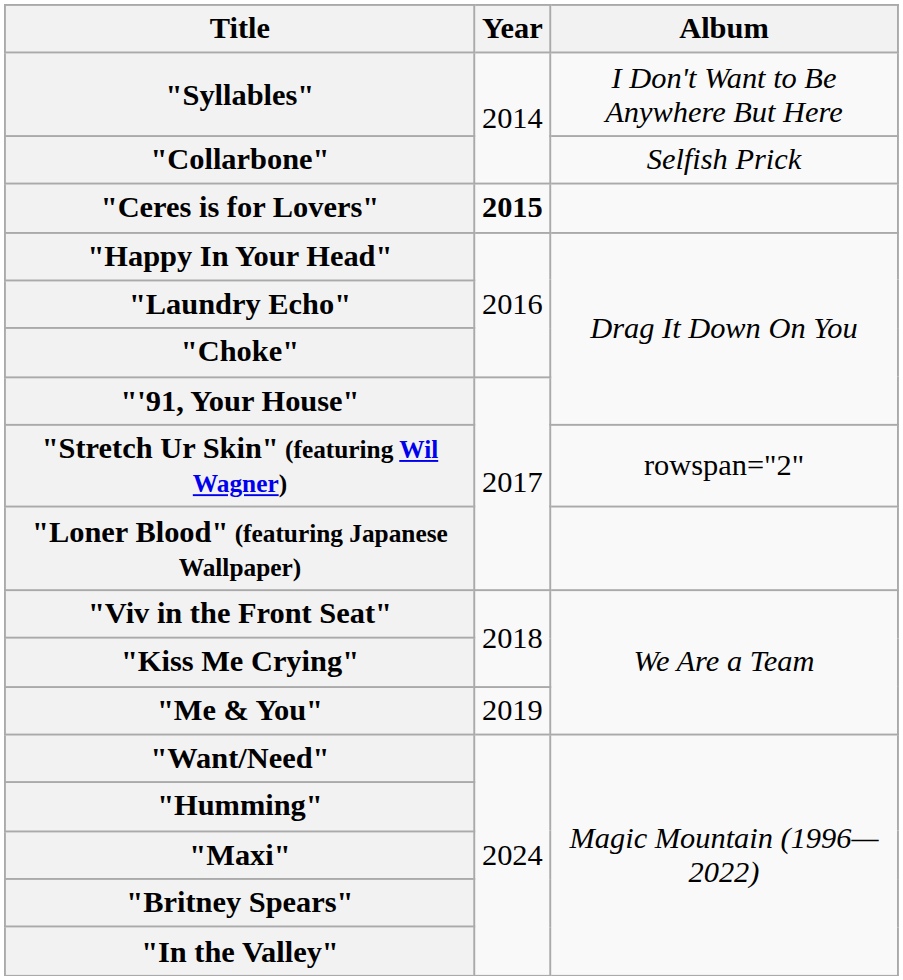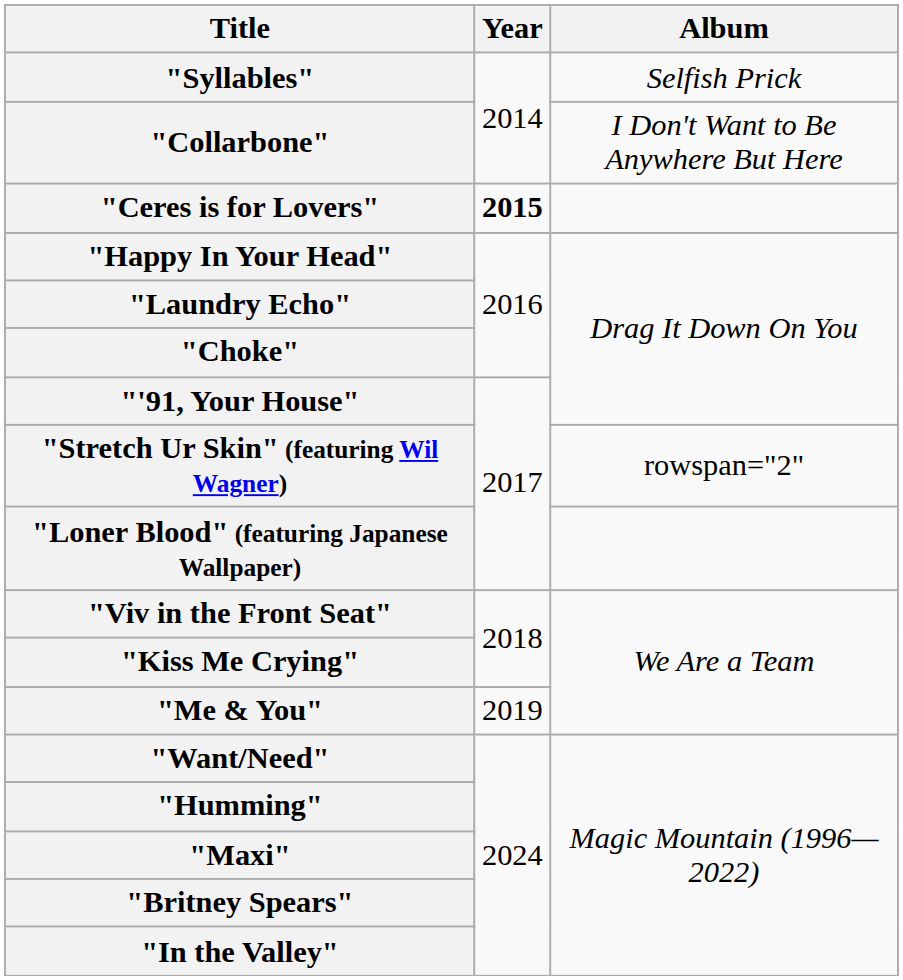(724, 93) I Don't Want to Be Anywhere But Here -> (724, 76) Selfish Prick
(724, 159) Selfish Prick -> (724, 142) I Don't Want to Be Anywhere But Here
